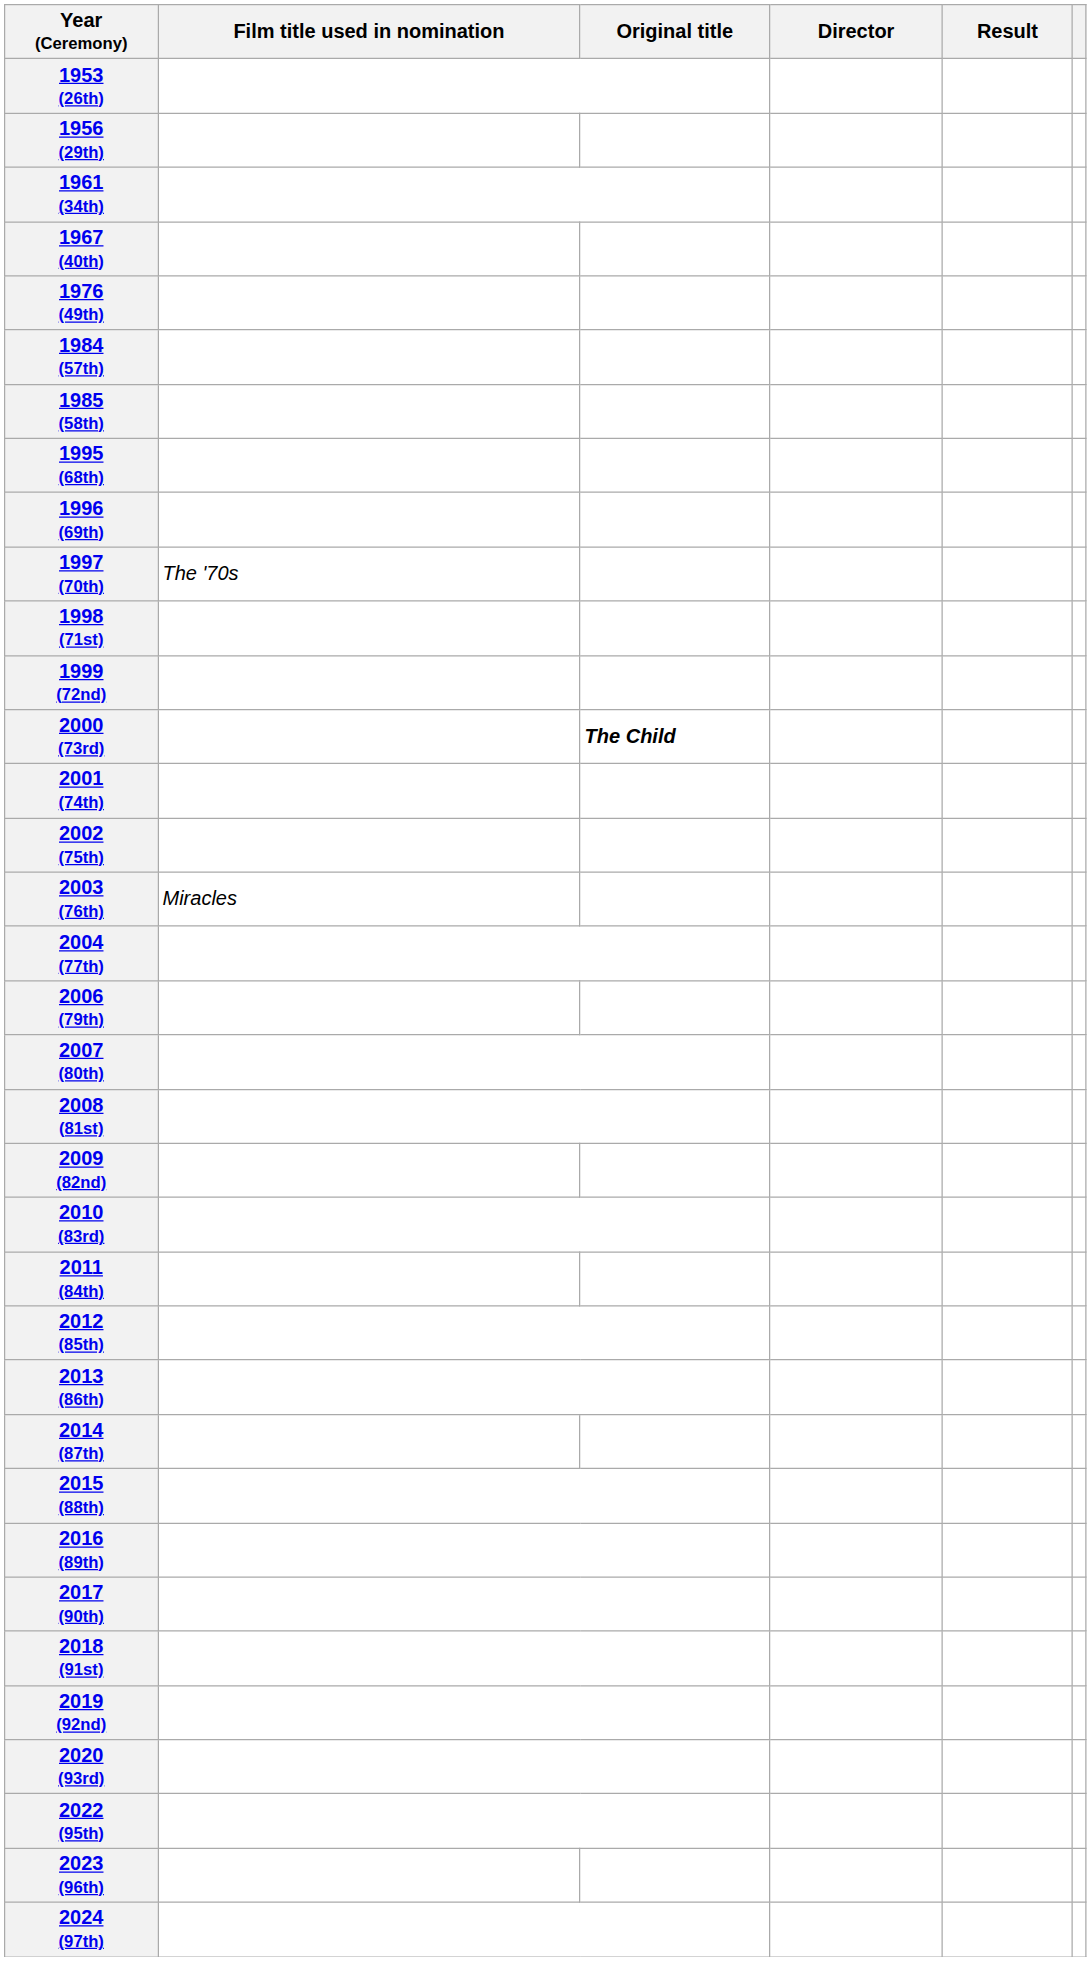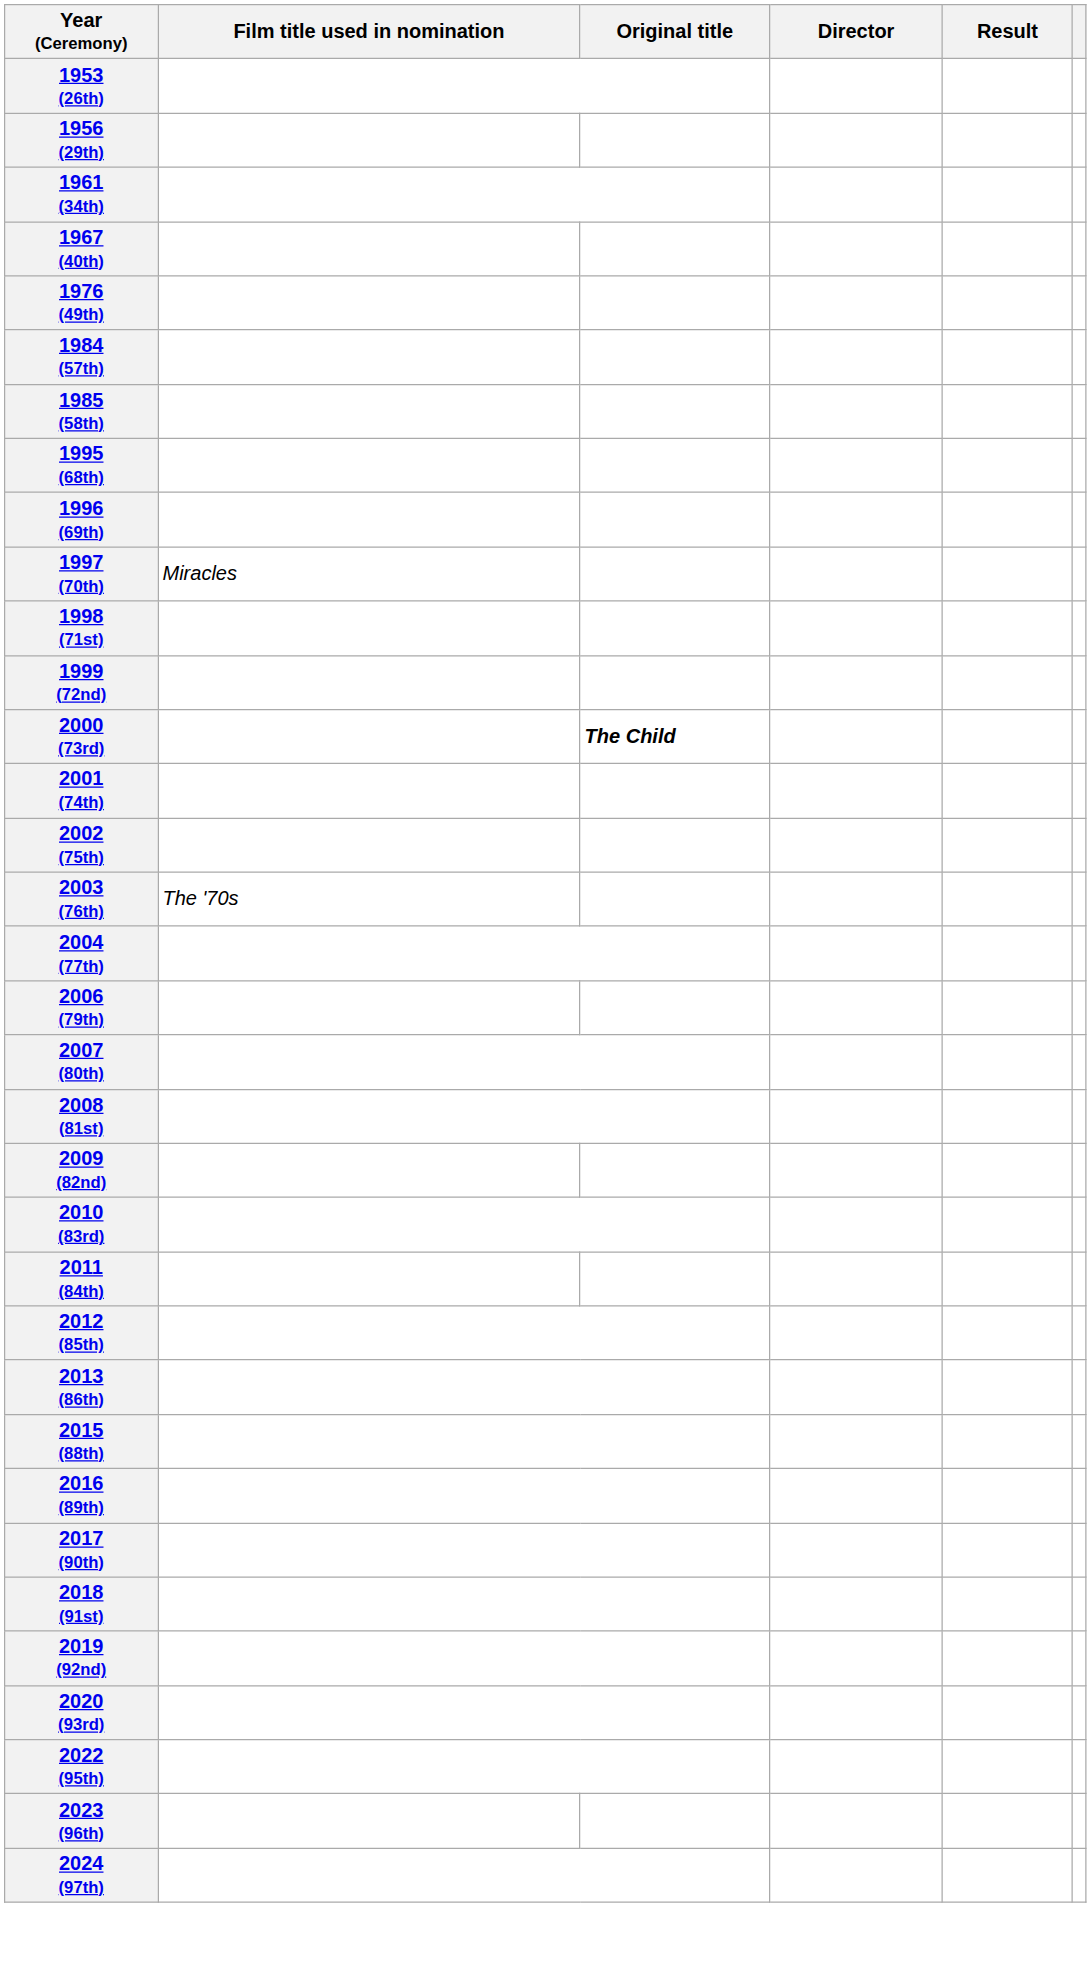(201, 573) The '70s -> (200, 573) Miracles
(200, 899) Miracles -> (201, 899) The '70s
- row: (81, 1441)
